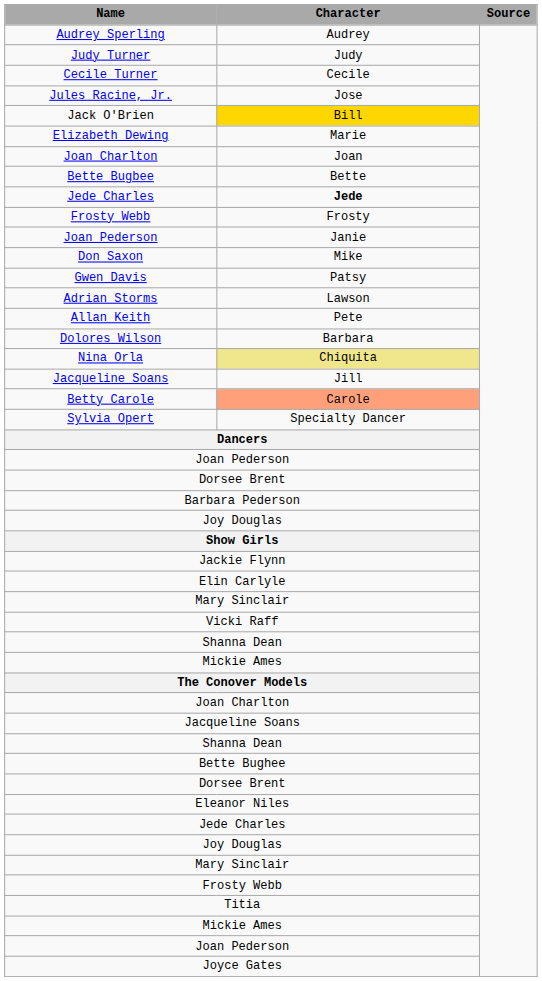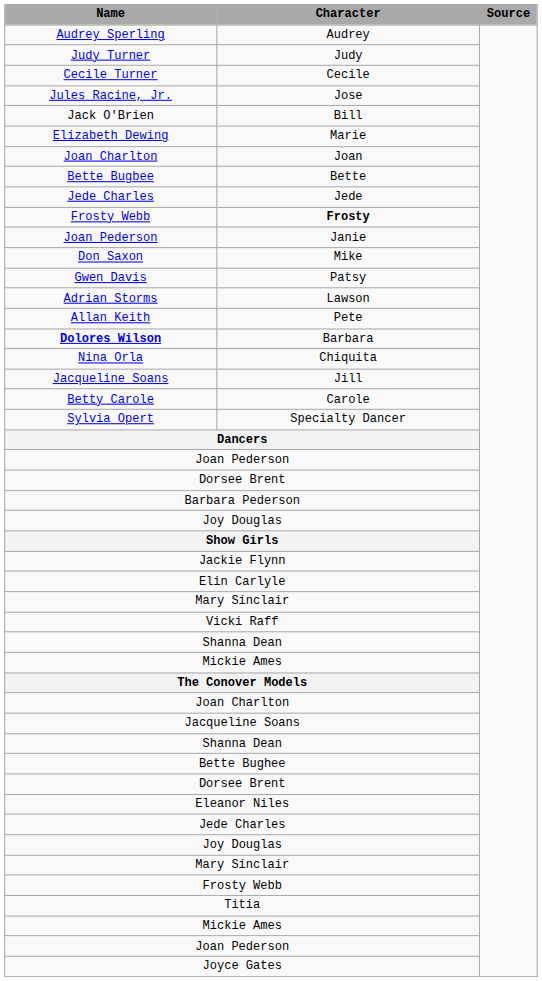(348, 116) gold background -> (348, 116) no background
(348, 197) bold -> (348, 197) normal
(348, 217) normal -> (348, 217) bold
(111, 339) normal -> (111, 339) bold
(348, 359) khaki background -> (348, 359) no background
(348, 399) lightsalmon background -> (348, 399) no background
